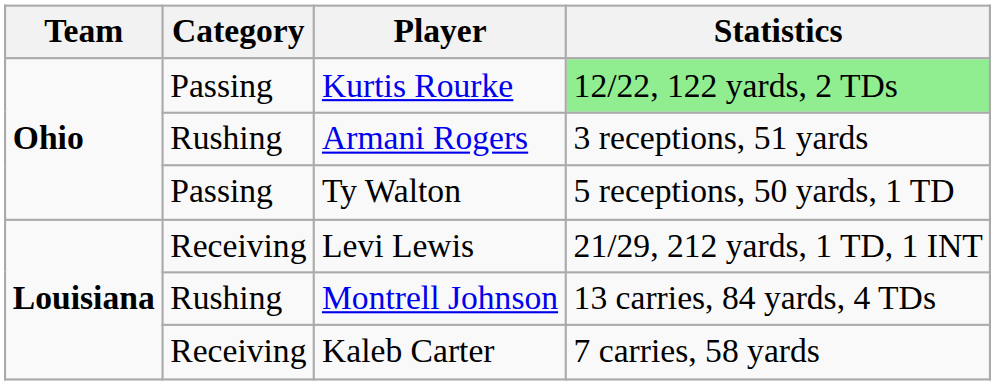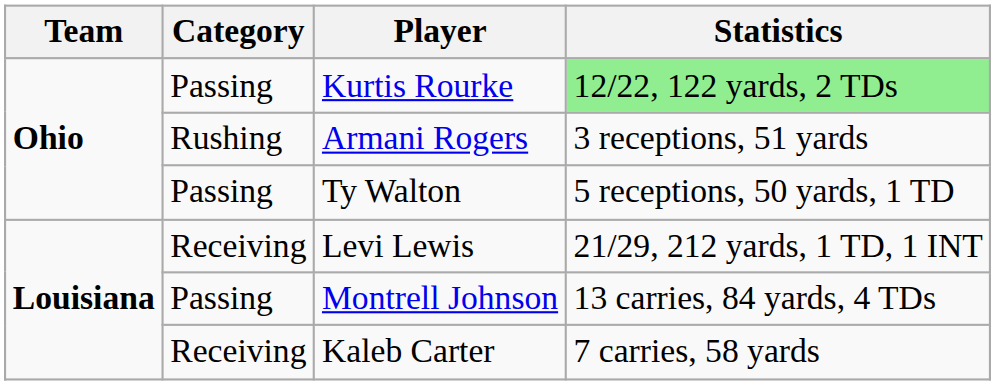(226, 298) Rushing -> (222, 298) Passing
